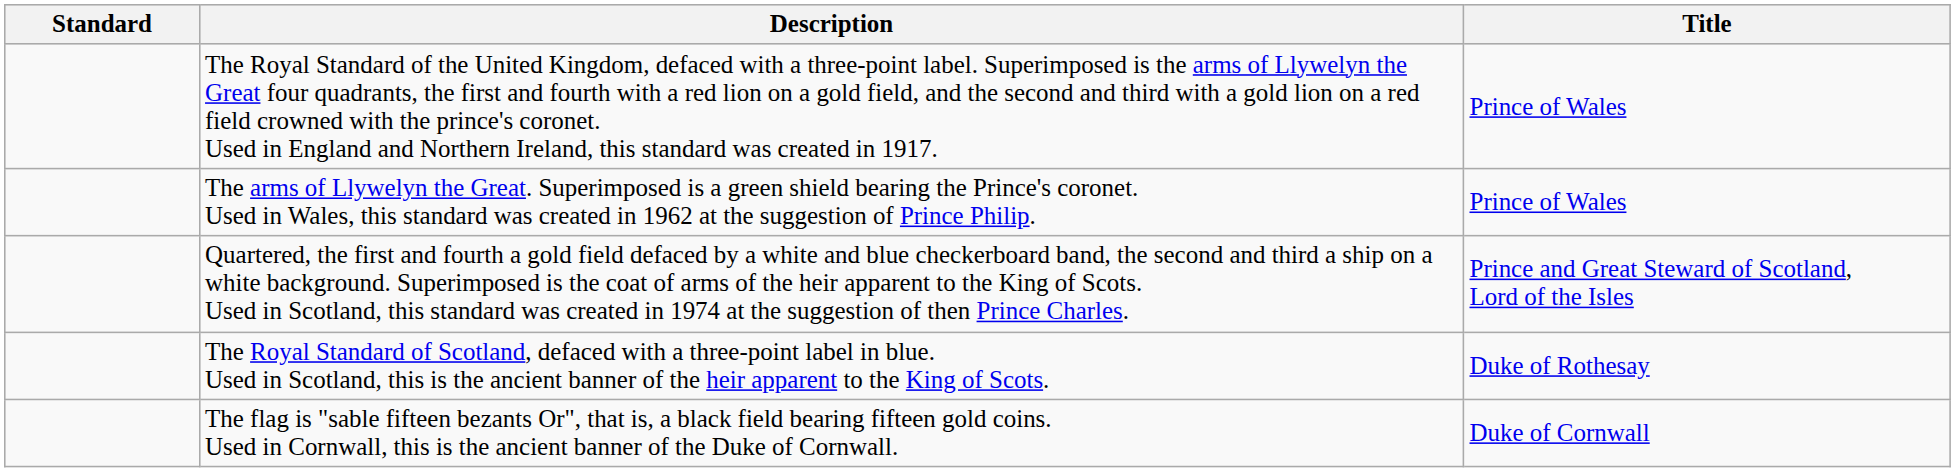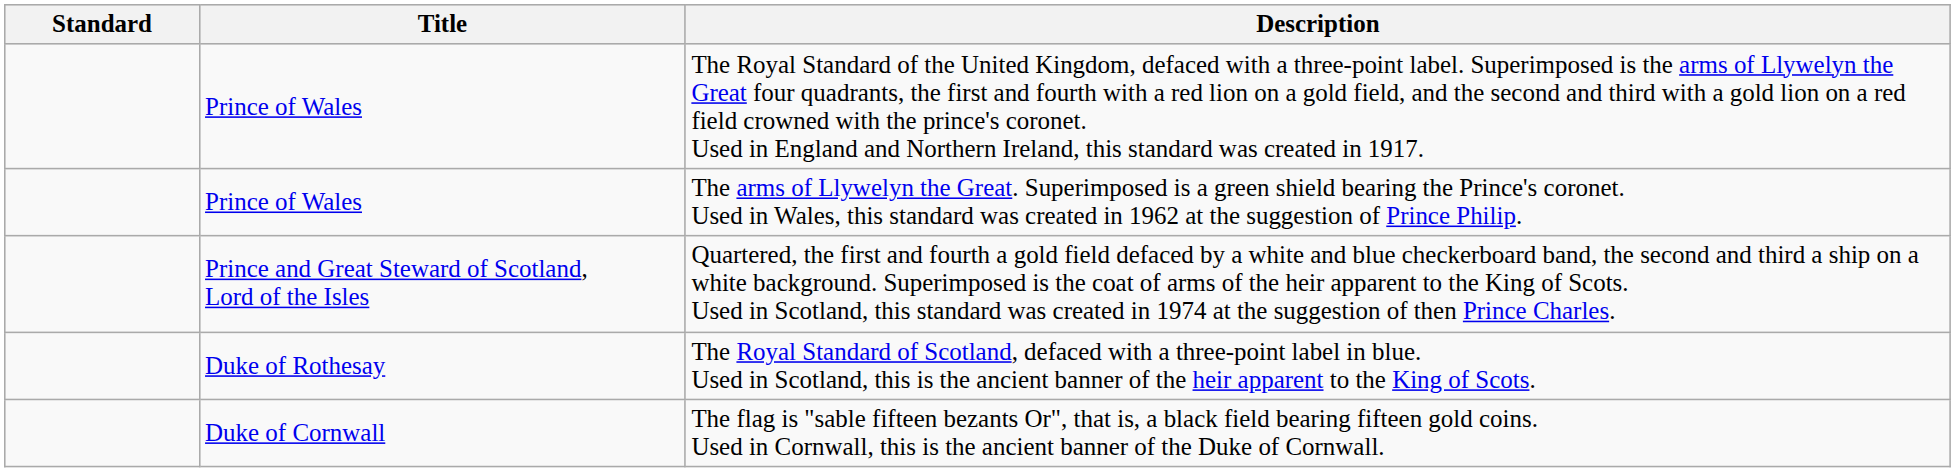columns swapped: (1707, 24) <-> (832, 24)
